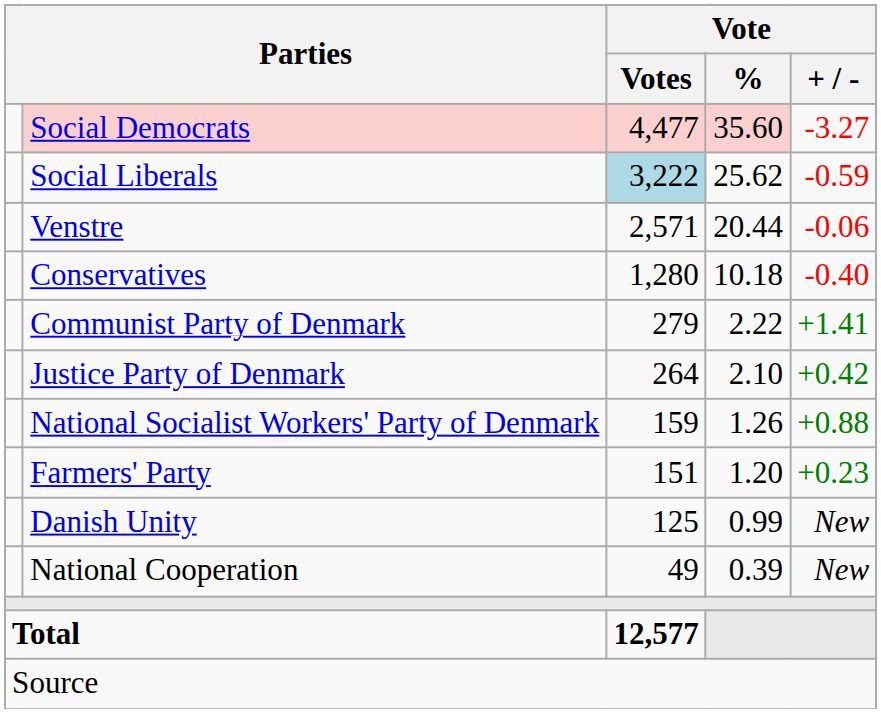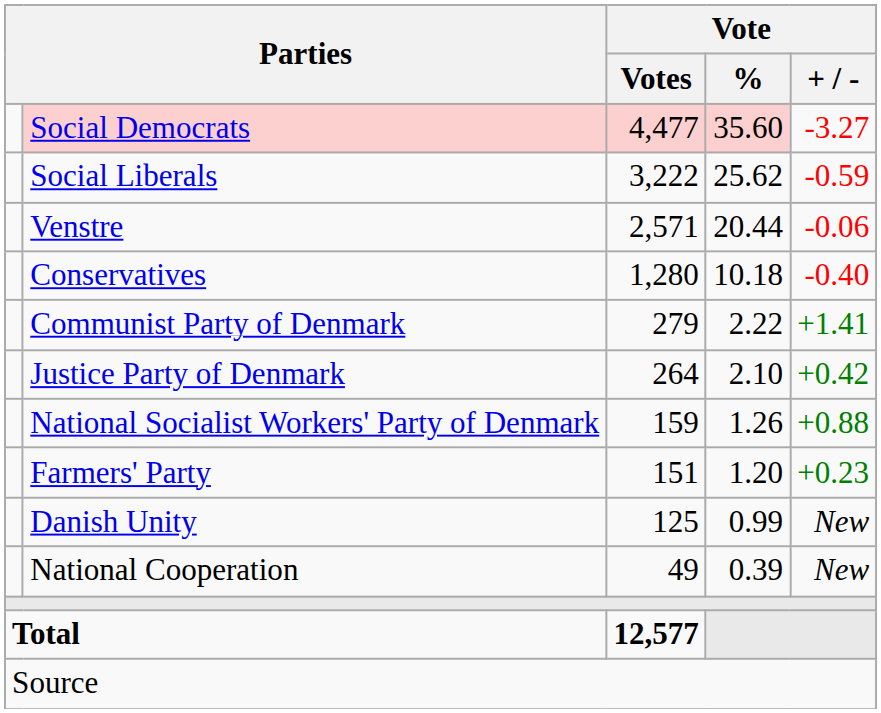(664, 176) lightblue background -> (664, 176) no background
